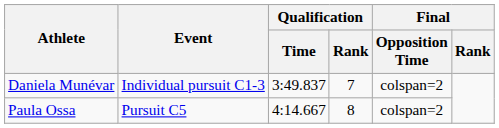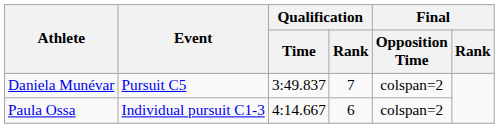(193, 85) Individual pursuit C1-3 -> (154, 85) Pursuit C5
(154, 111) Pursuit C5 -> (193, 111) Individual pursuit C1-3
(351, 111) 8 -> (351, 111) 6
